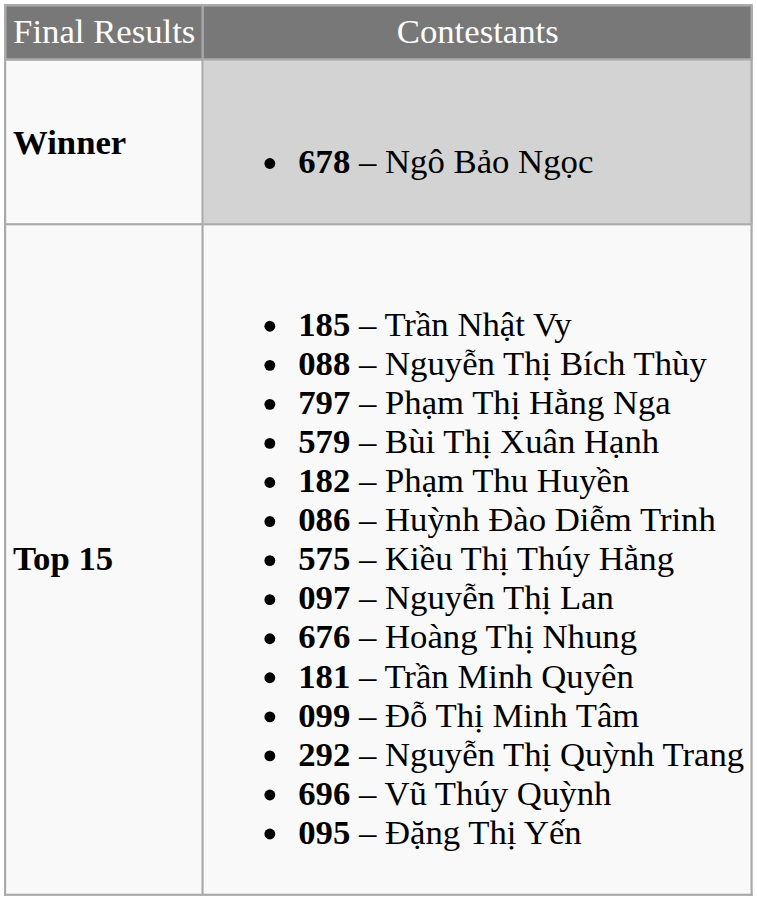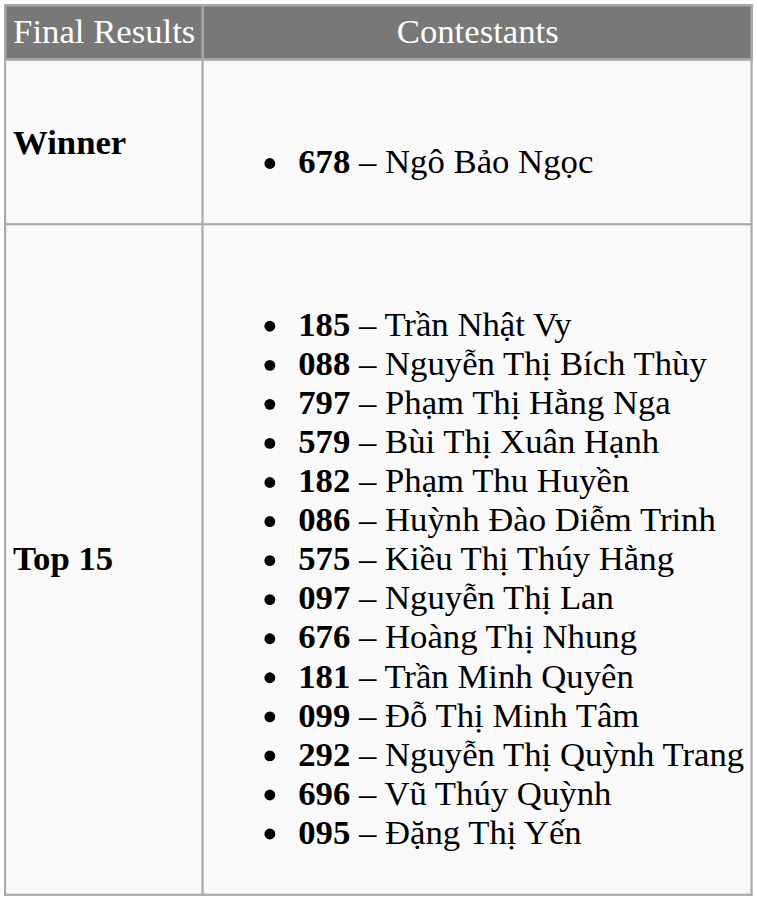(478, 161) lightgrey background -> (478, 161) no background
